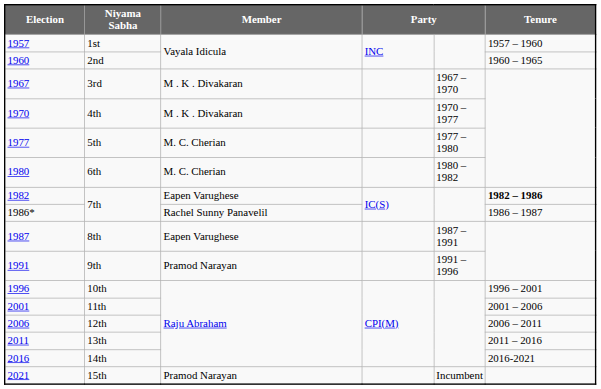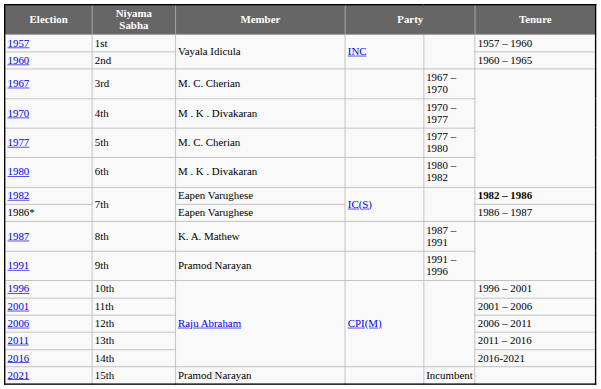(203, 83) M . K . Divakaran -> (209, 83) M. C. Cherian
(195, 172) M. C. Cherian -> (218, 172) M . K . Divakaran
(216, 213) Rachel Sunny Panavelil -> (216, 213) Eapen Varughese
(201, 236) Eapen Varughese -> (209, 236) K. A. Mathew
